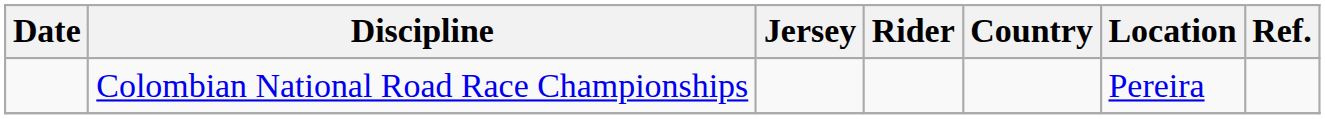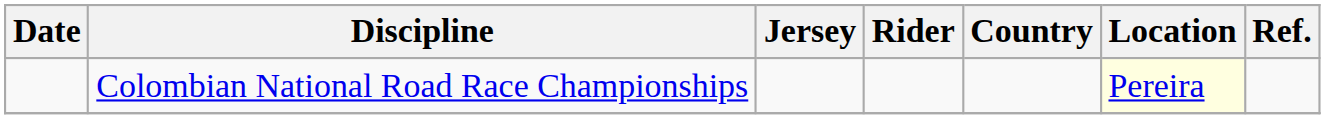(1157, 85) no background -> (1157, 85) lightyellow background
